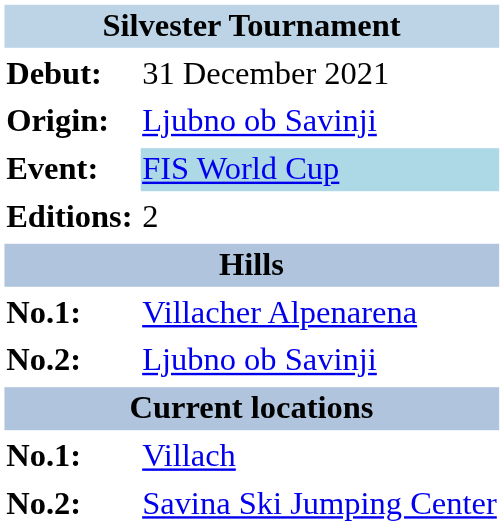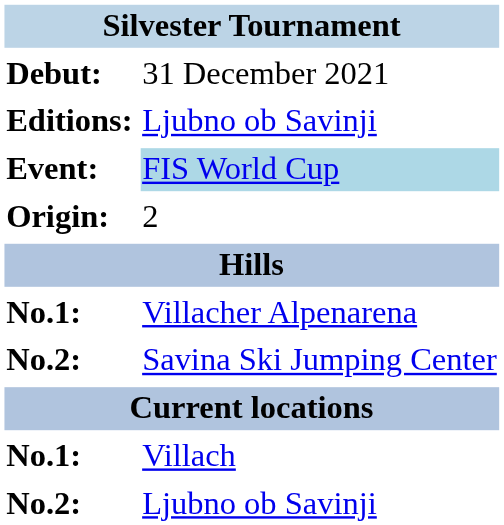(58, 121) Origin: -> (69, 121) Editions:
(69, 216) Editions: -> (58, 216) Origin:
(259, 360) Ljubno ob Savinji -> (319, 360) Savina Ski Jumping Center
(319, 503) Savina Ski Jumping Center -> (259, 503) Ljubno ob Savinji
